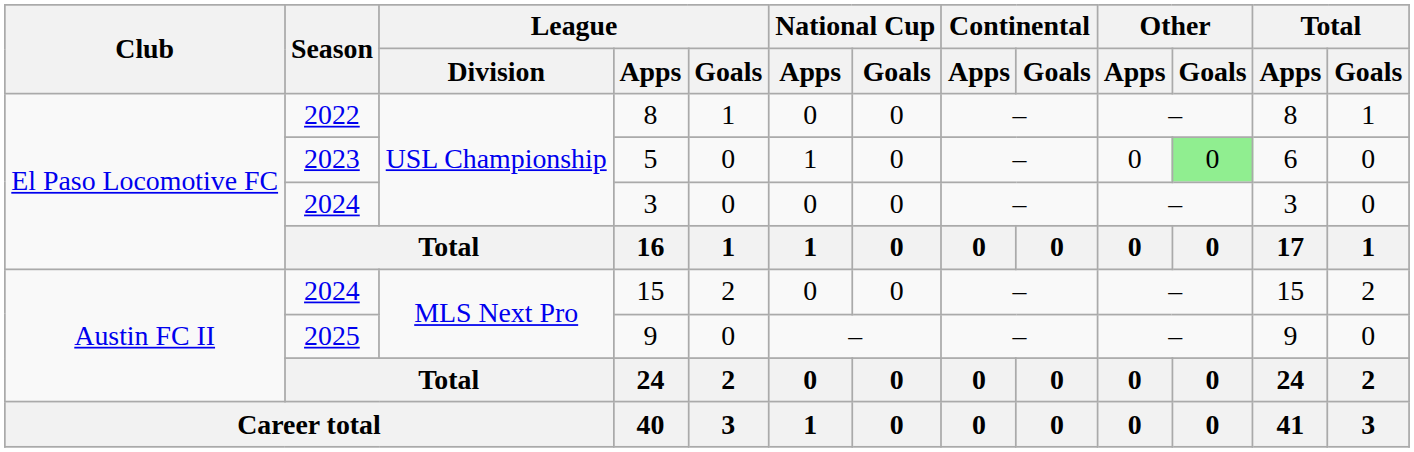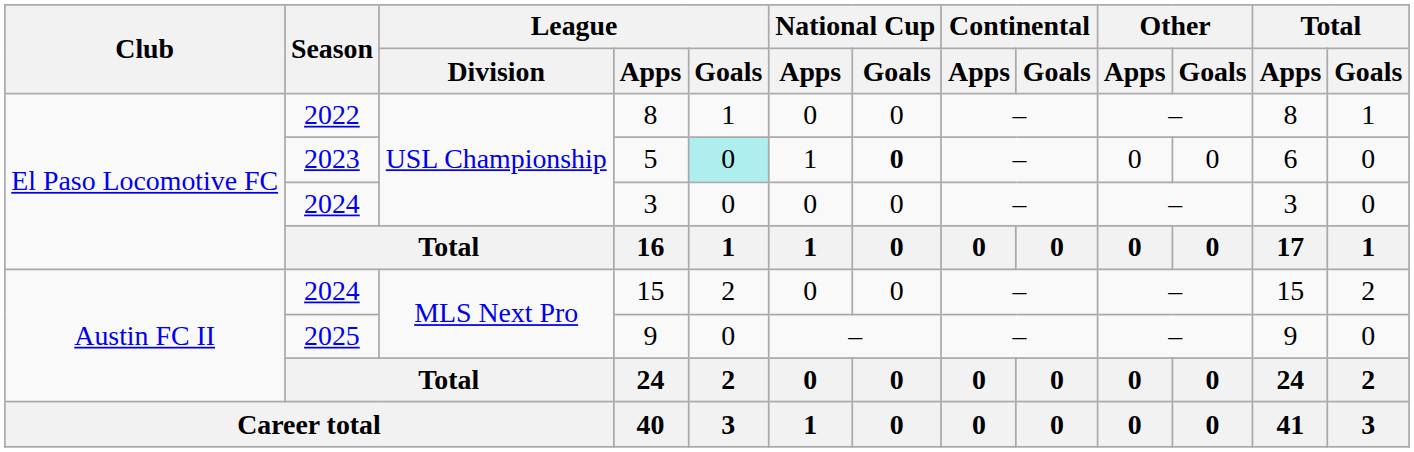(728, 159) no background -> (728, 159) paleturquoise background
(897, 159) normal -> (897, 159) bold
(1213, 159) lightgreen background -> (1213, 159) no background
